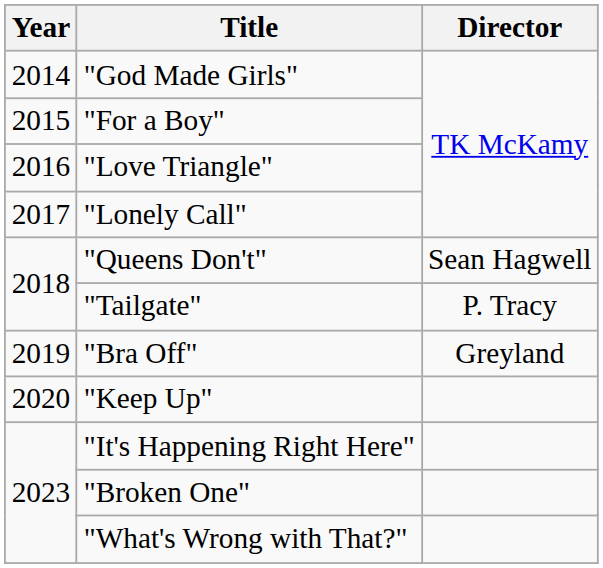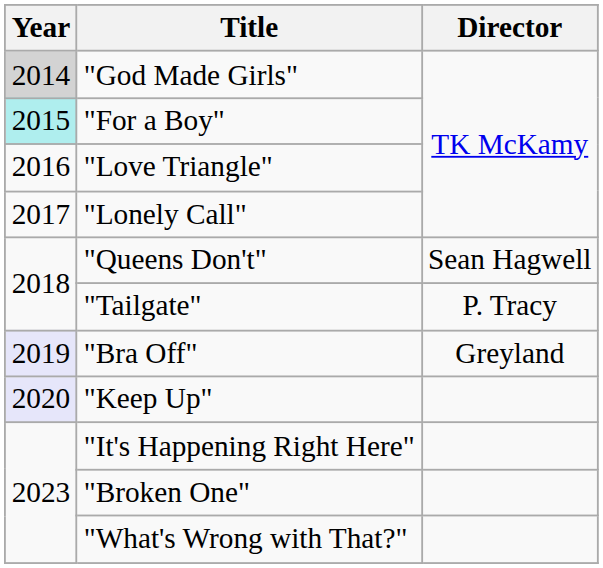(41, 74) no background -> (41, 74) lightgrey background
(41, 120) no background -> (41, 120) paleturquoise background
(41, 352) no background -> (41, 352) lavender background
(41, 399) no background -> (41, 399) lavender background
